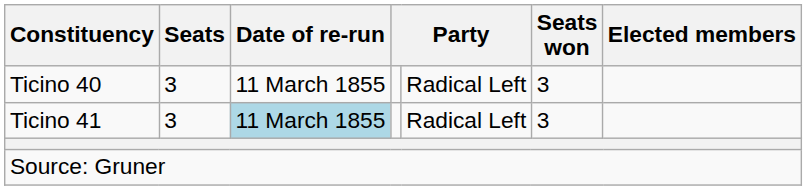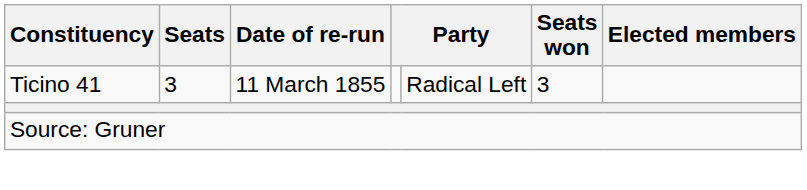- row: (56, 84)
(310, 120) lightblue background -> (310, 84) no background
